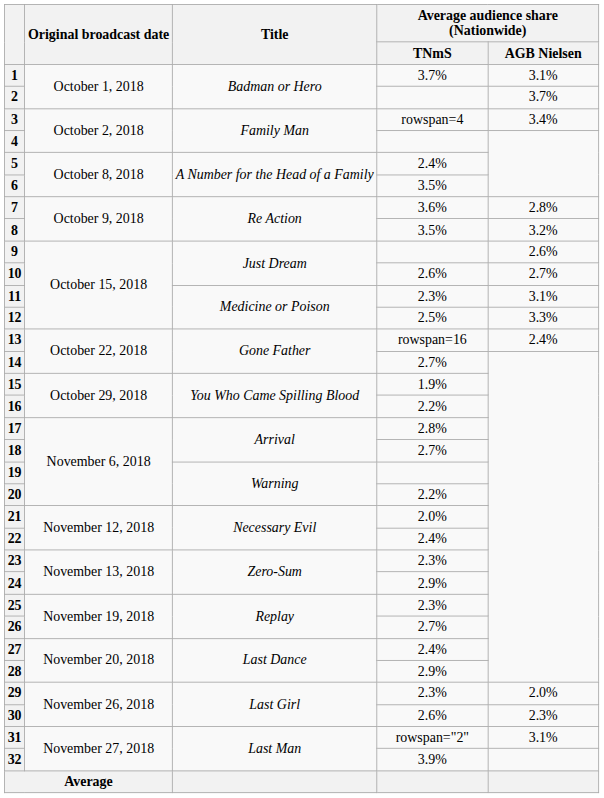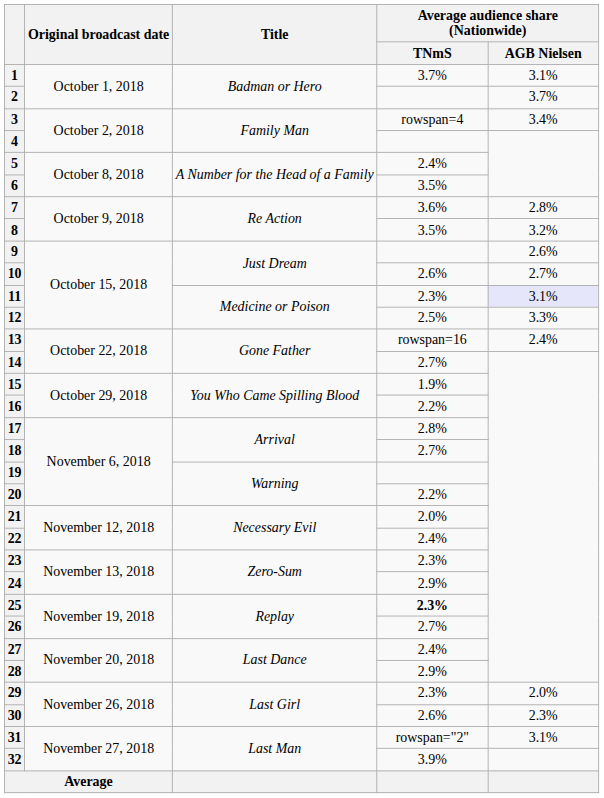(543, 296) no background -> (543, 296) lavender background
(432, 605) normal -> (432, 605) bold
